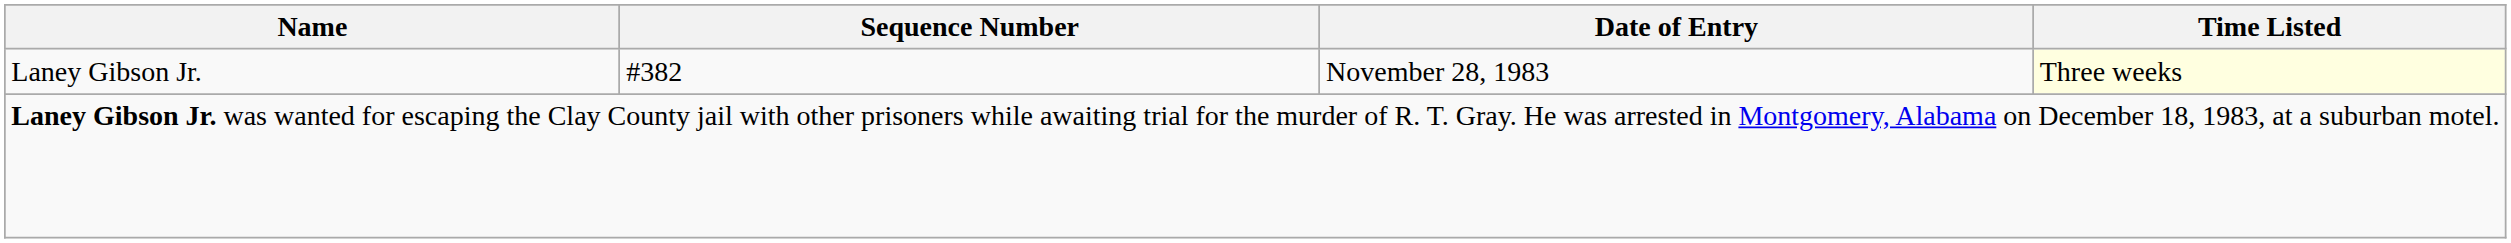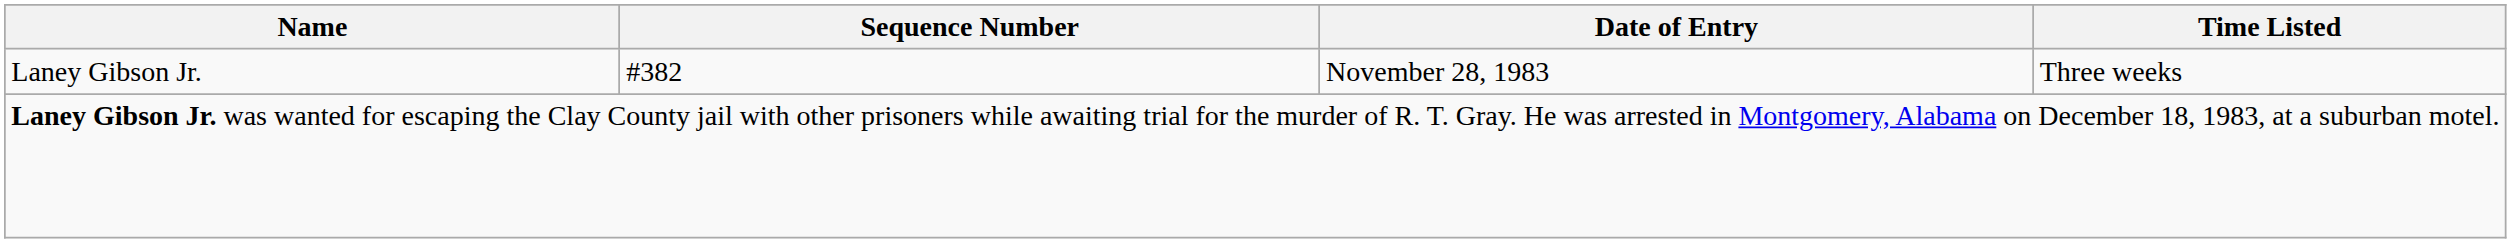(2111, 71) lightyellow background -> (2111, 71) no background
